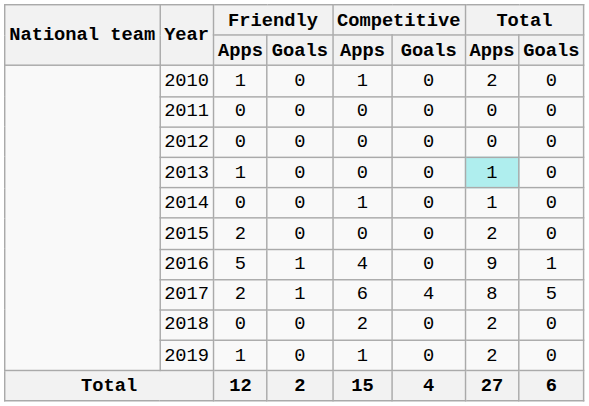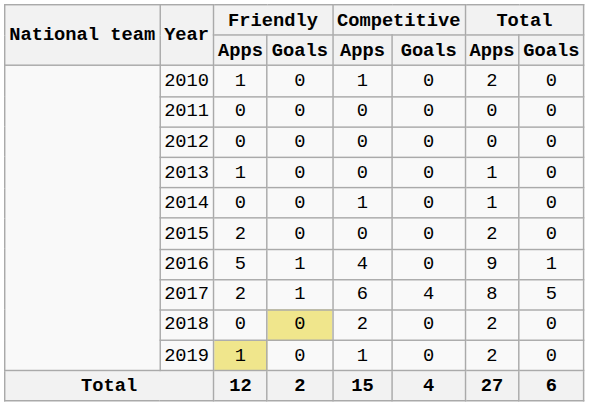(492, 173) paleturquoise background -> (492, 173) no background
(300, 325) no background -> (300, 325) khaki background
(240, 356) no background -> (240, 356) khaki background
